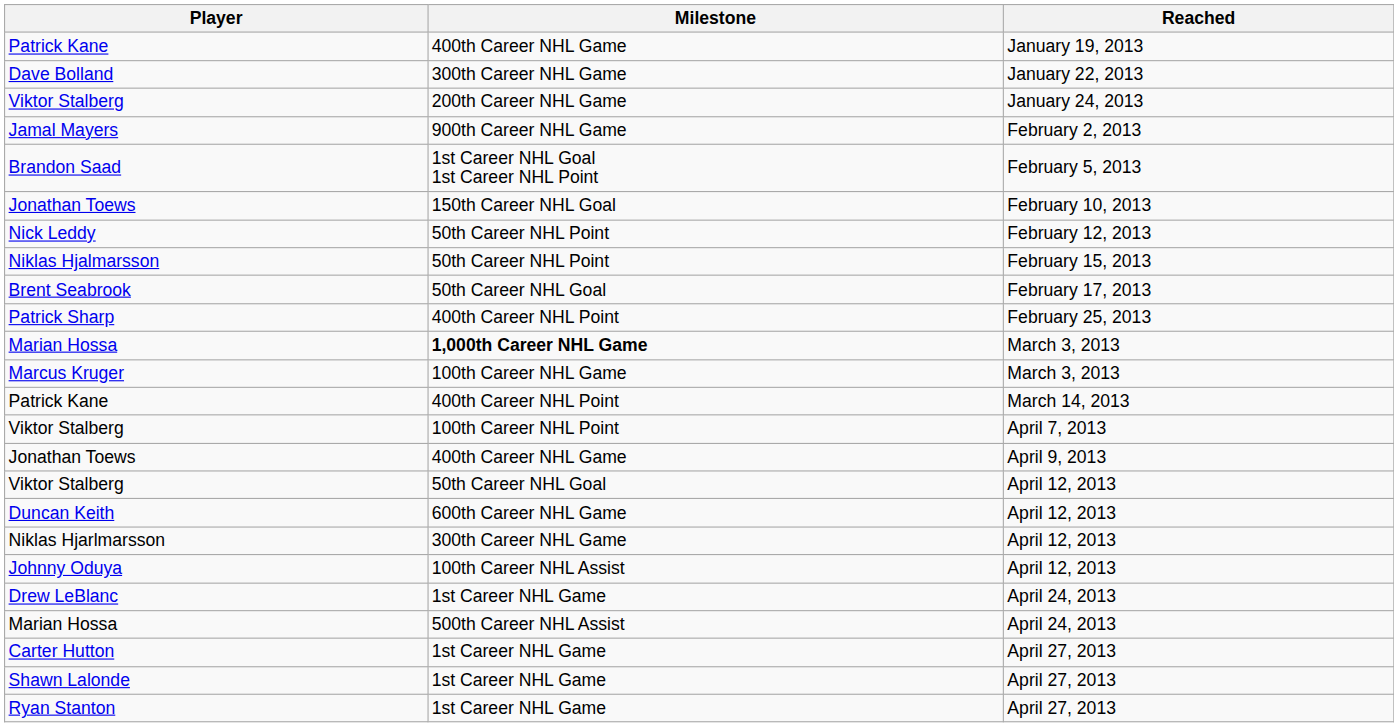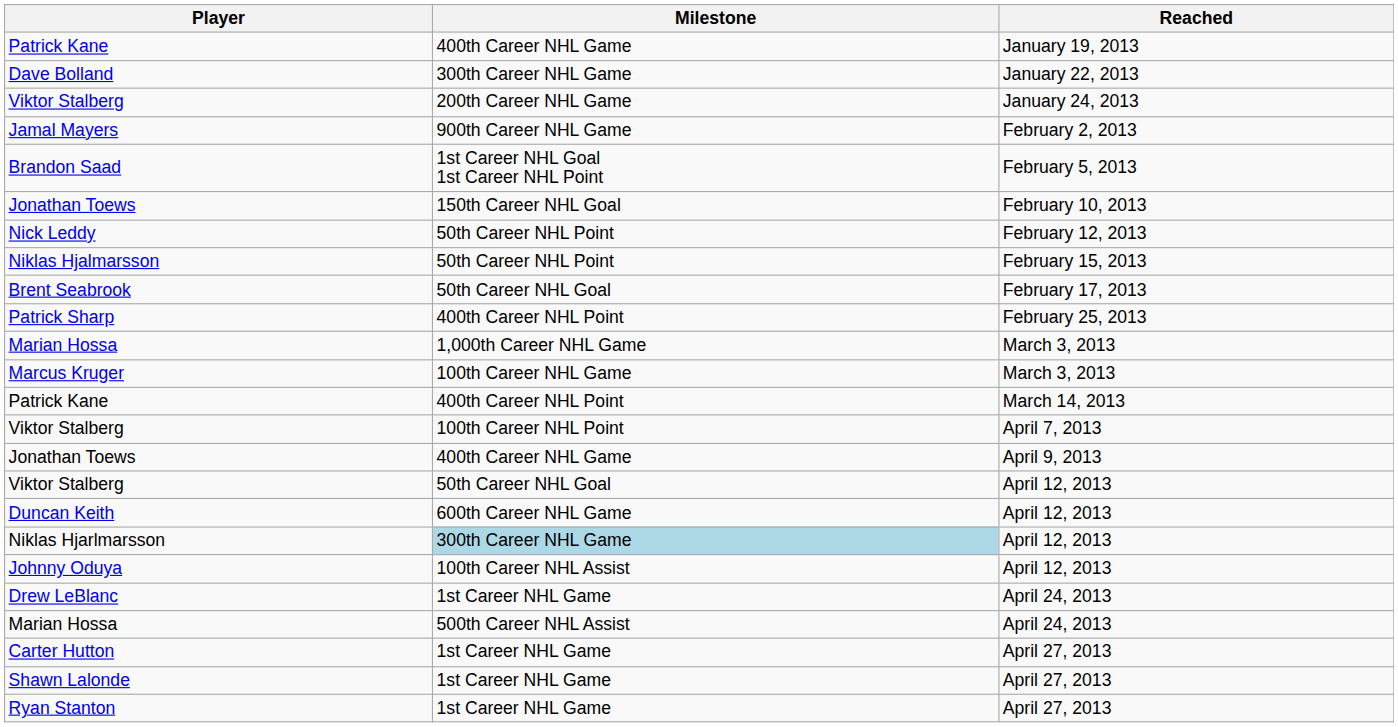(540, 345) bold -> (541, 345) normal
(529, 540) no background -> (534, 540) lightblue background
